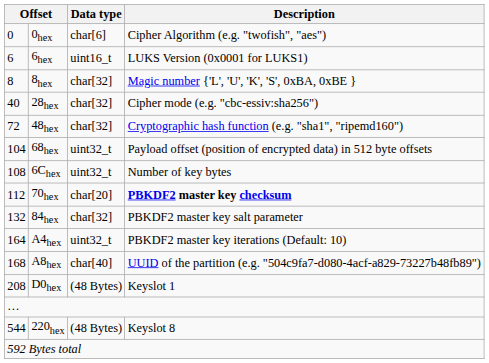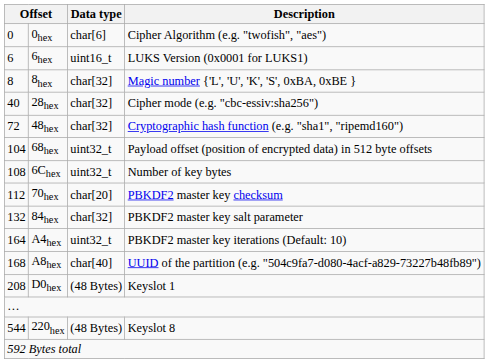(210, 194) bold -> (205, 194) normal
